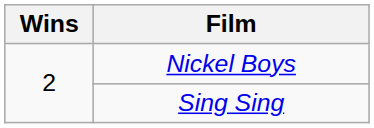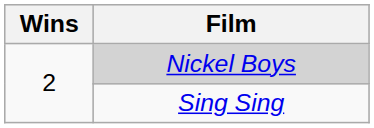(231, 63) no background -> (231, 63) lightgrey background
